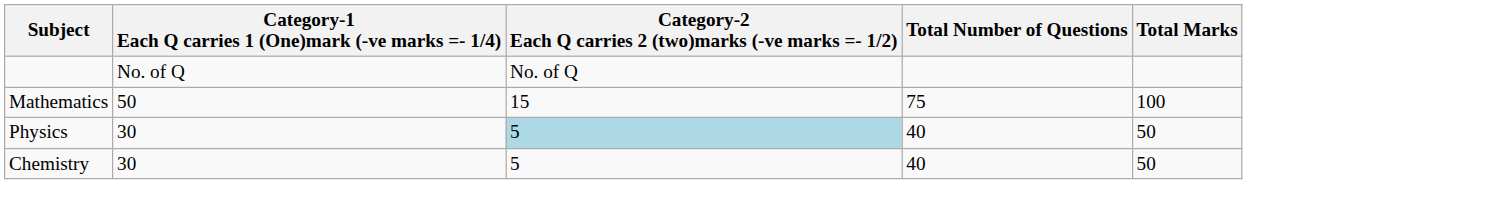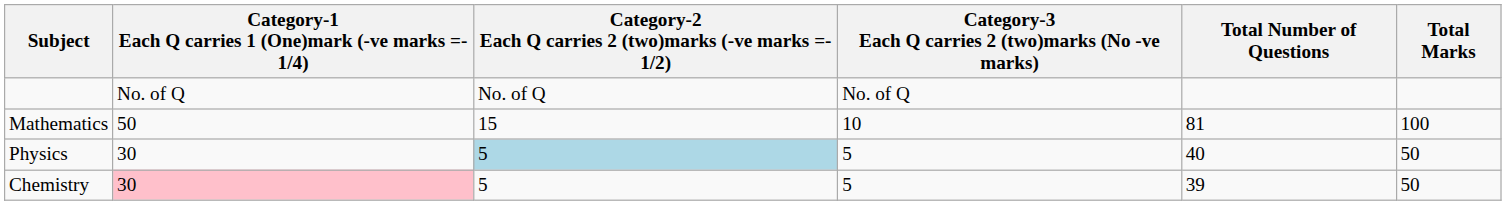+ column: (1009, 41)
(916, 102) 75 -> (1195, 123) 81
(127, 163) no background -> (127, 184) pink background
(916, 163) 40 -> (1195, 184) 39
